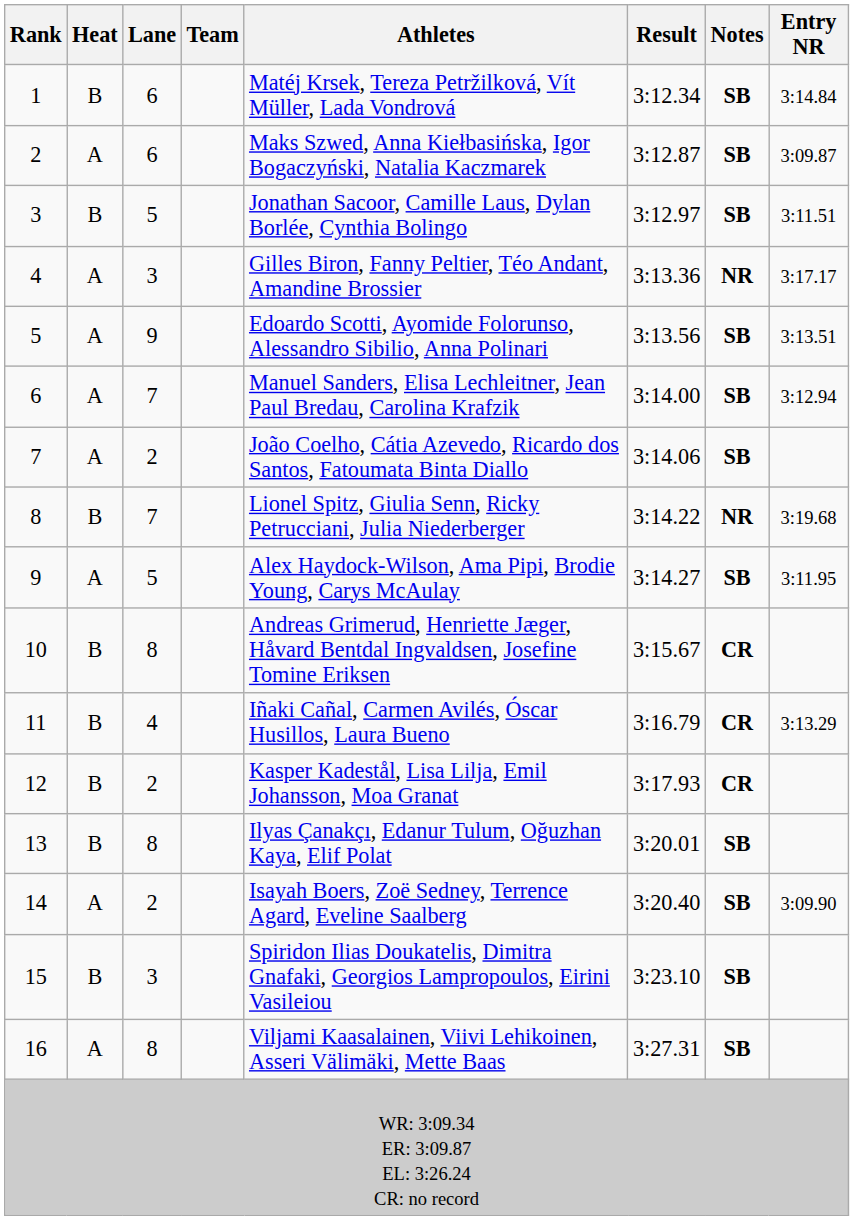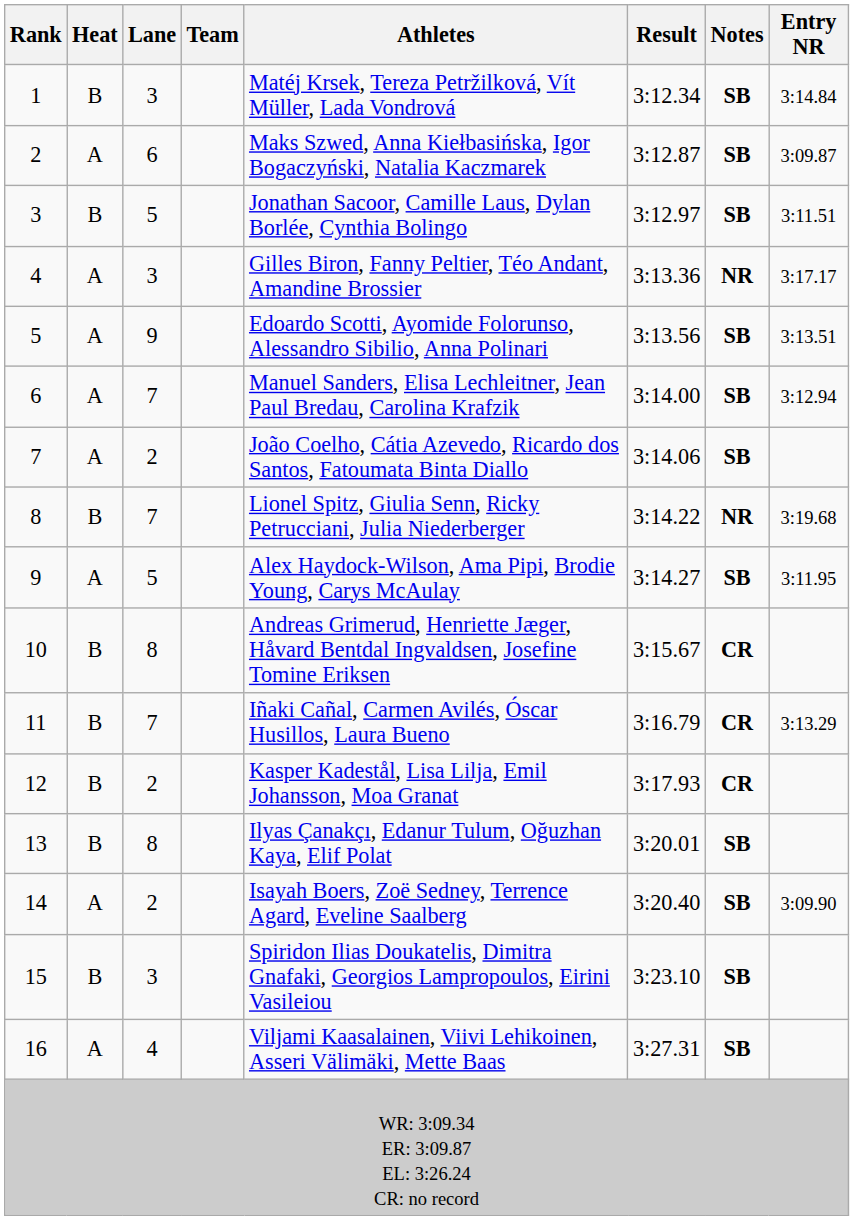(152, 94) 6 -> (152, 94) 3
(152, 722) 4 -> (152, 722) 7
(152, 1049) 8 -> (152, 1049) 4
